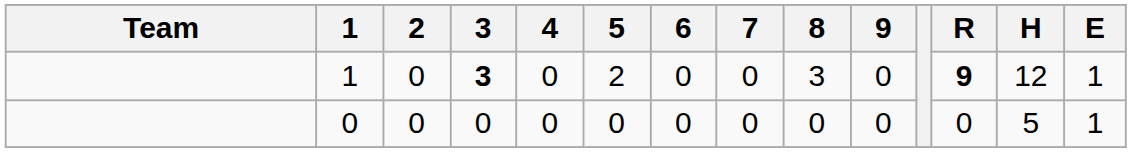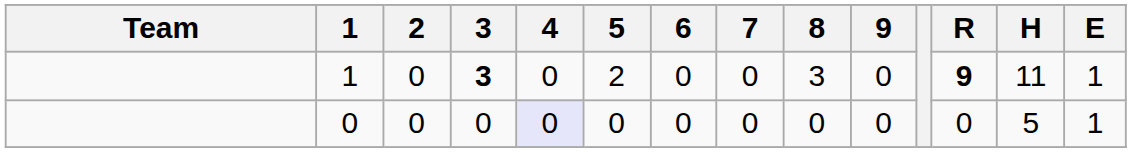(1031, 75) 12 -> (1031, 75) 11
(550, 123) no background -> (550, 123) lavender background
